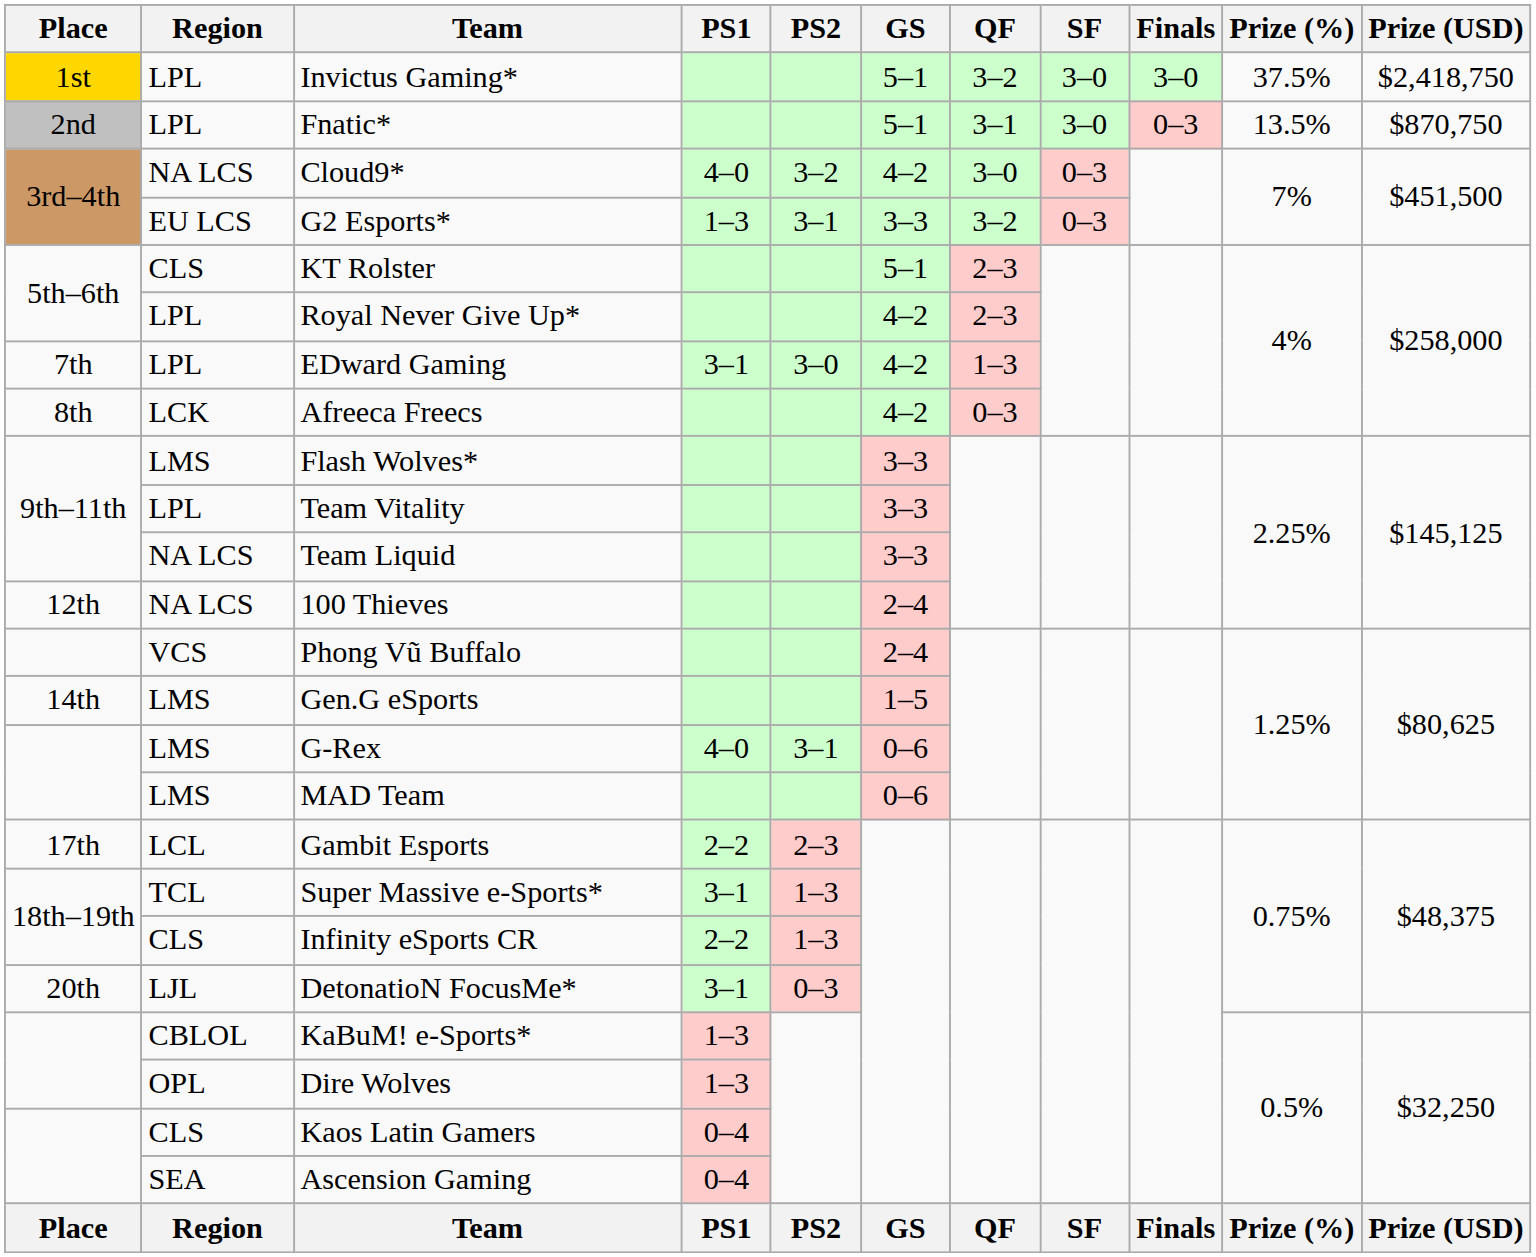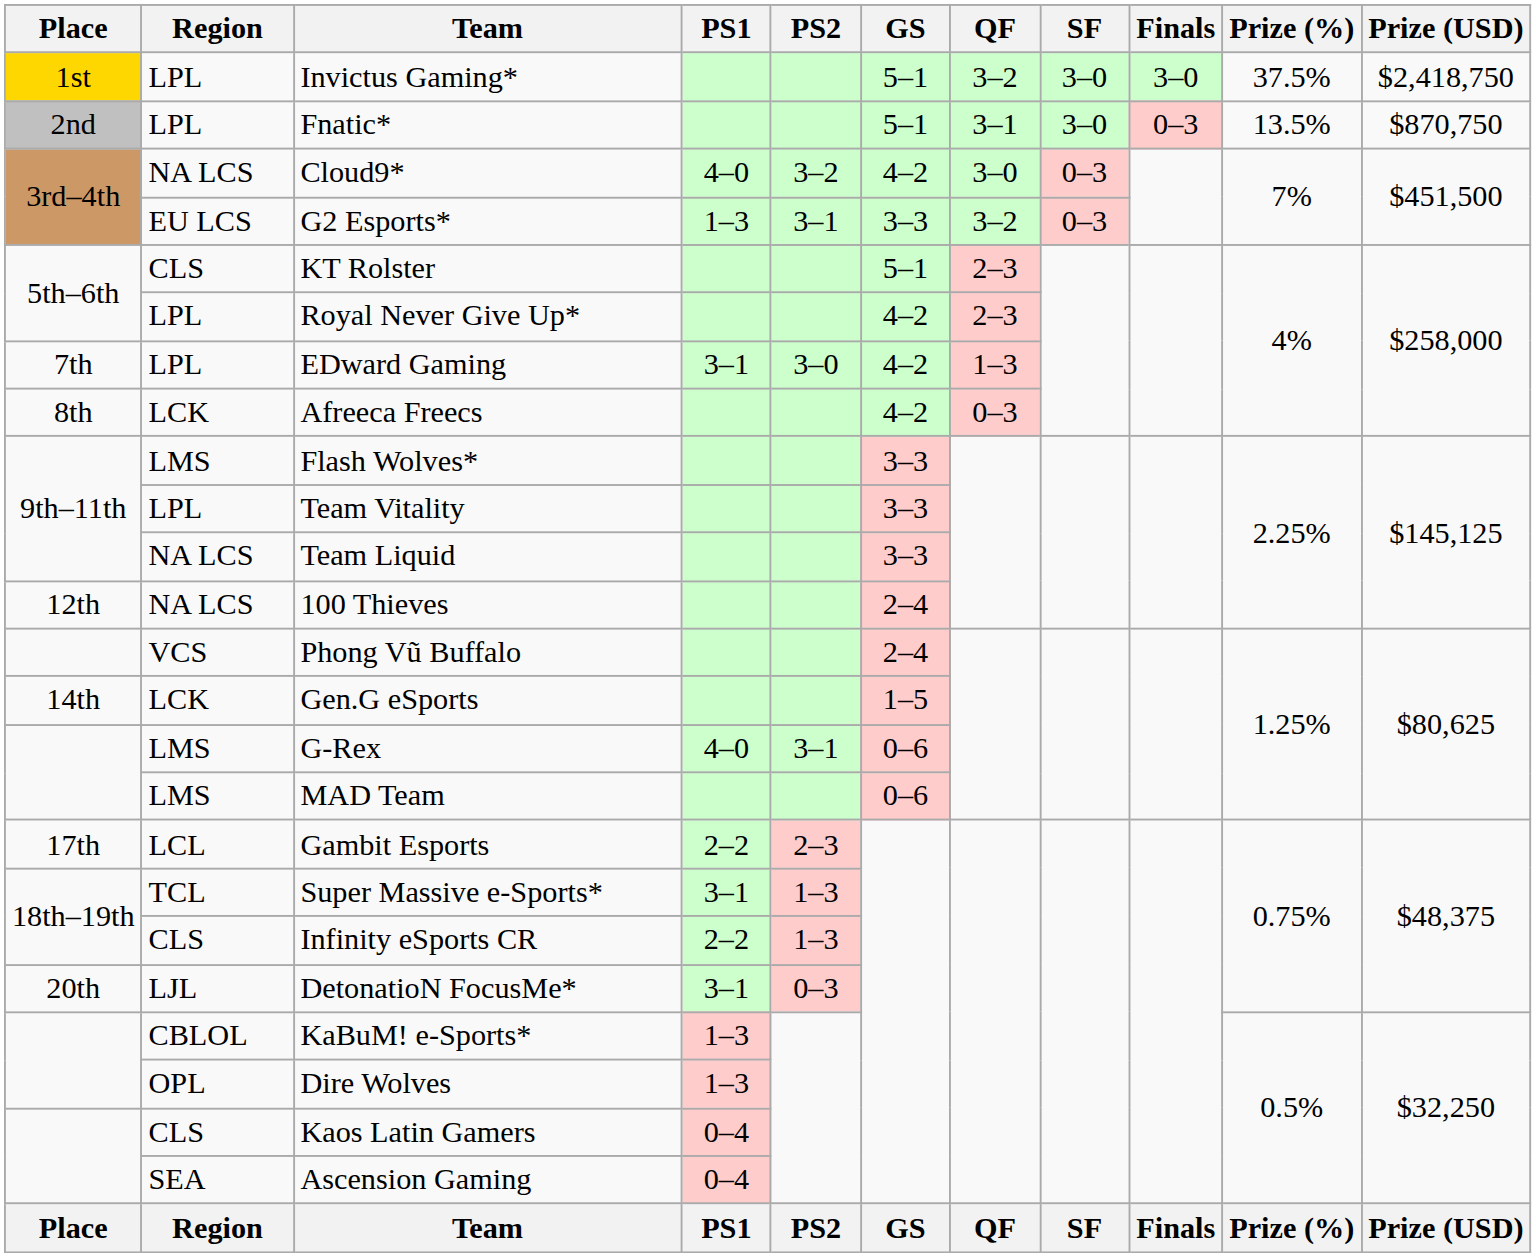(180, 699) LMS -> (179, 699) LCK
